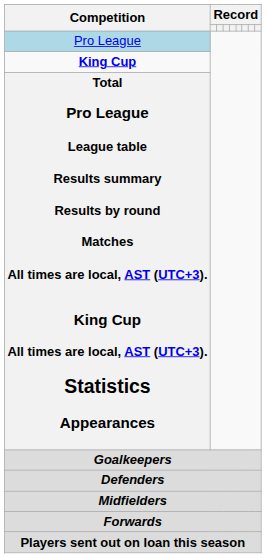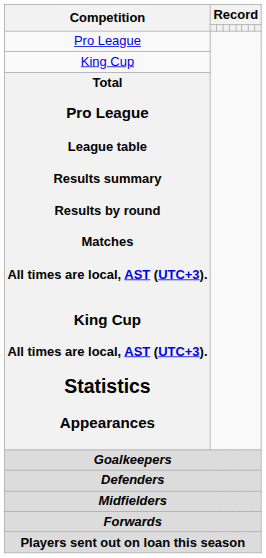(107, 41) lightblue background -> (107, 41) no background
(107, 61) bold -> (107, 61) normal
